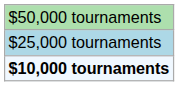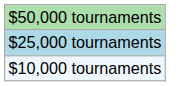(89, 68) bold -> (85, 68) normal
